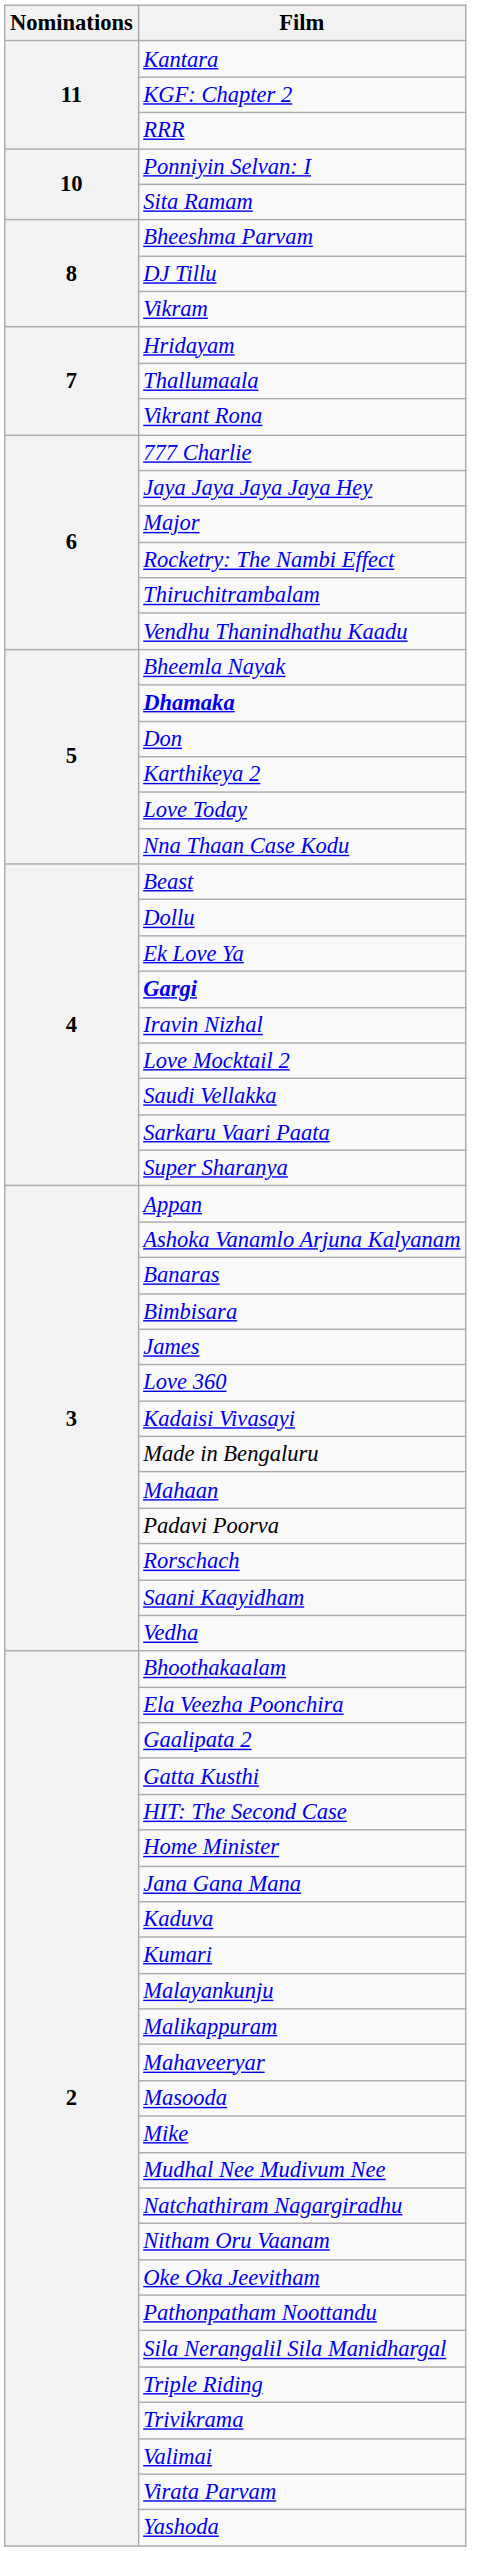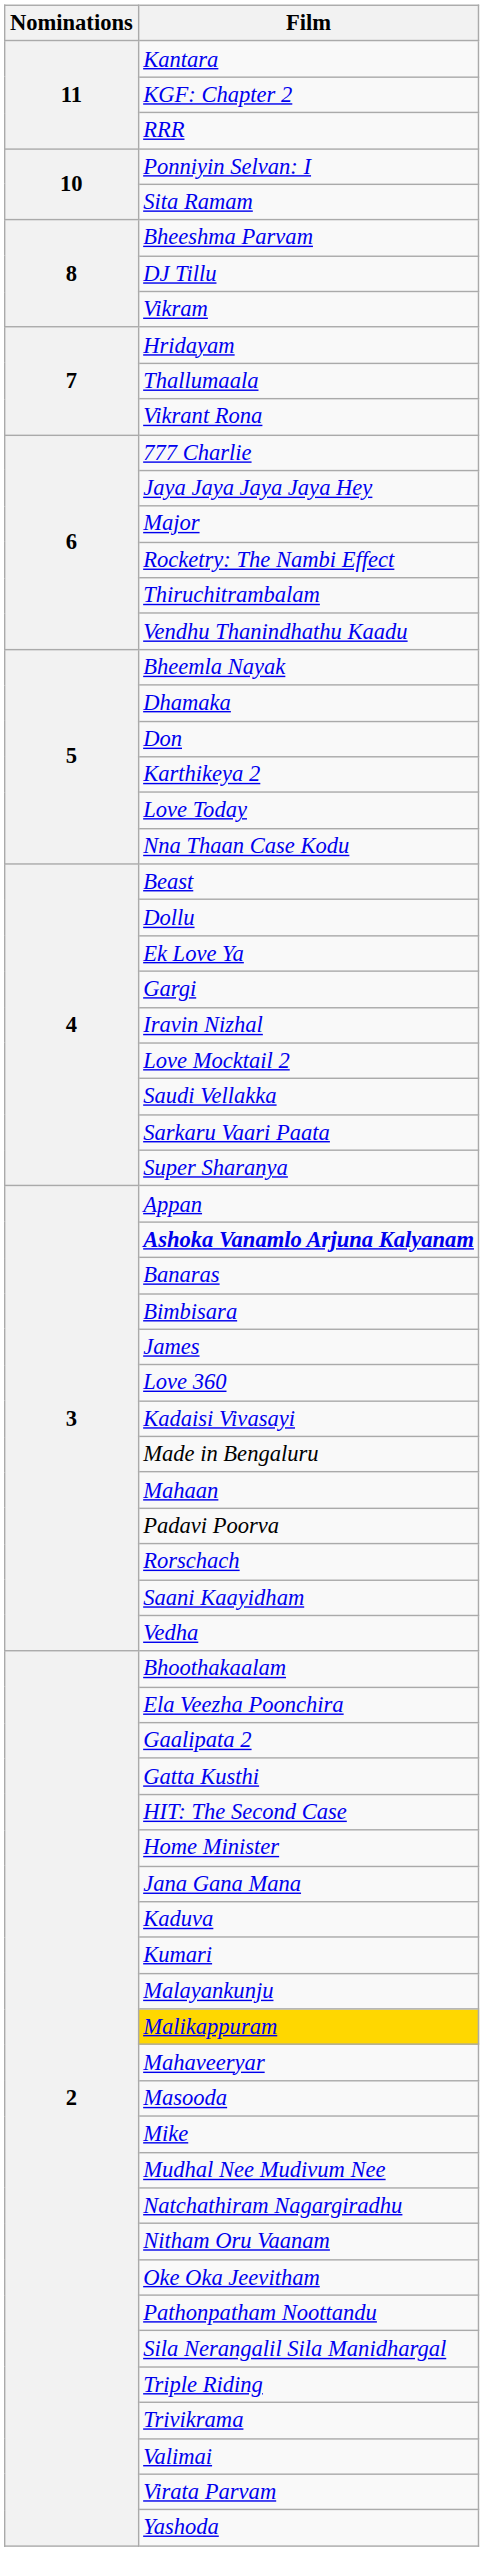(189, 702) bold -> (187, 702) normal
(170, 988) bold -> (170, 988) normal
(302, 1239) normal -> (309, 1239) bold
(210, 2026) no background -> (210, 2026) gold background
